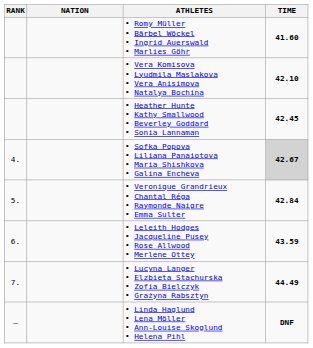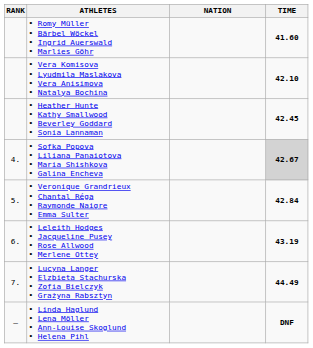columns swapped: (75, 11) <-> (194, 11)
(287, 241) 43.59 -> (287, 241) 43.19
